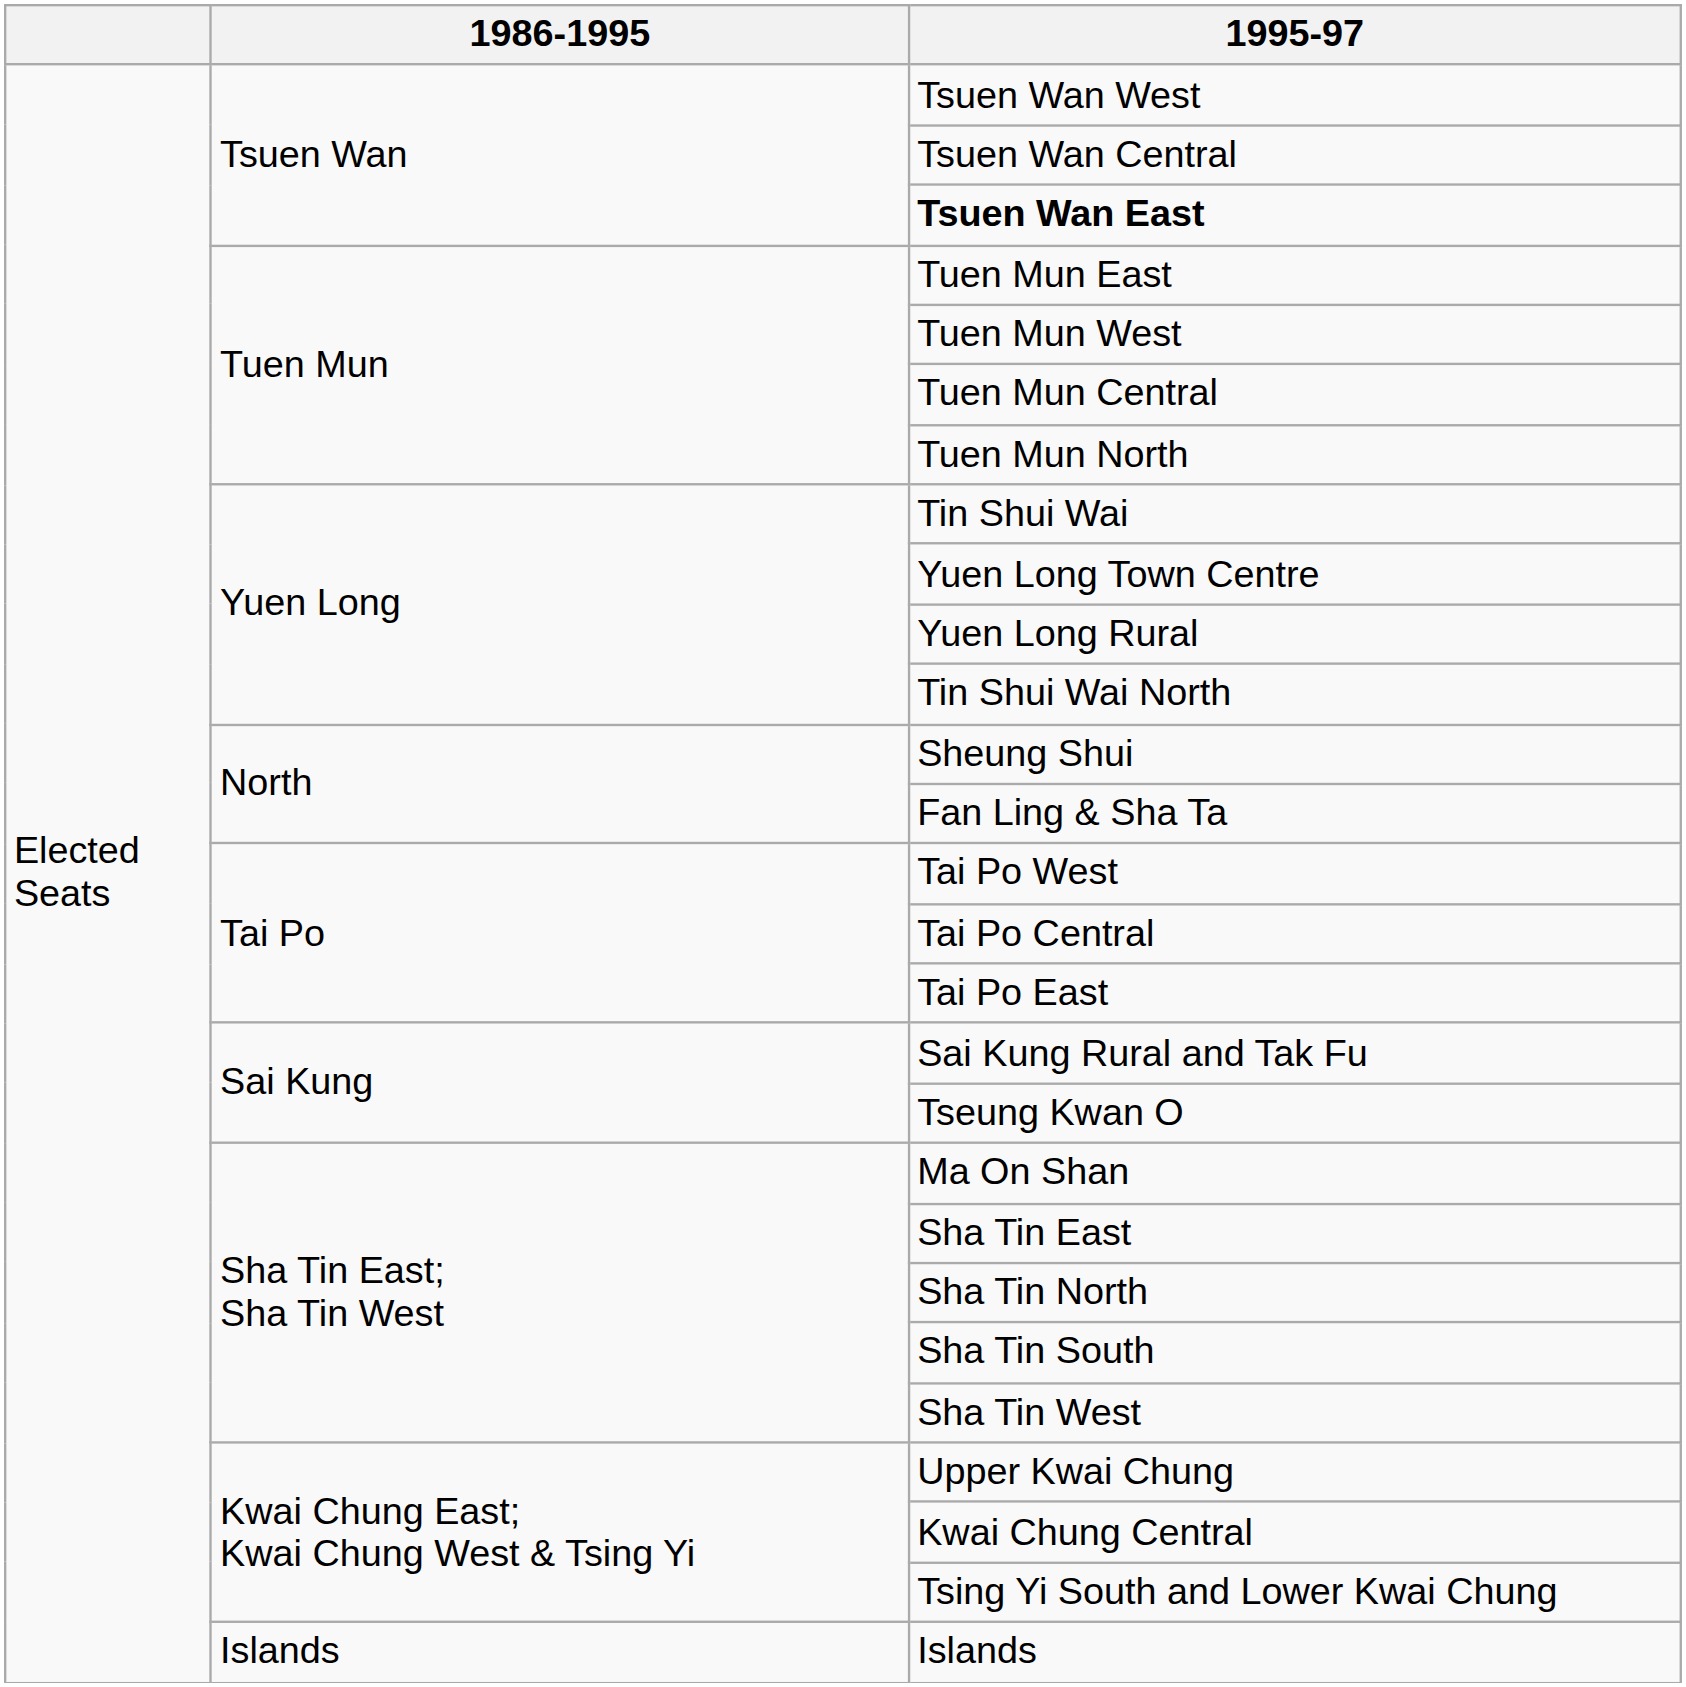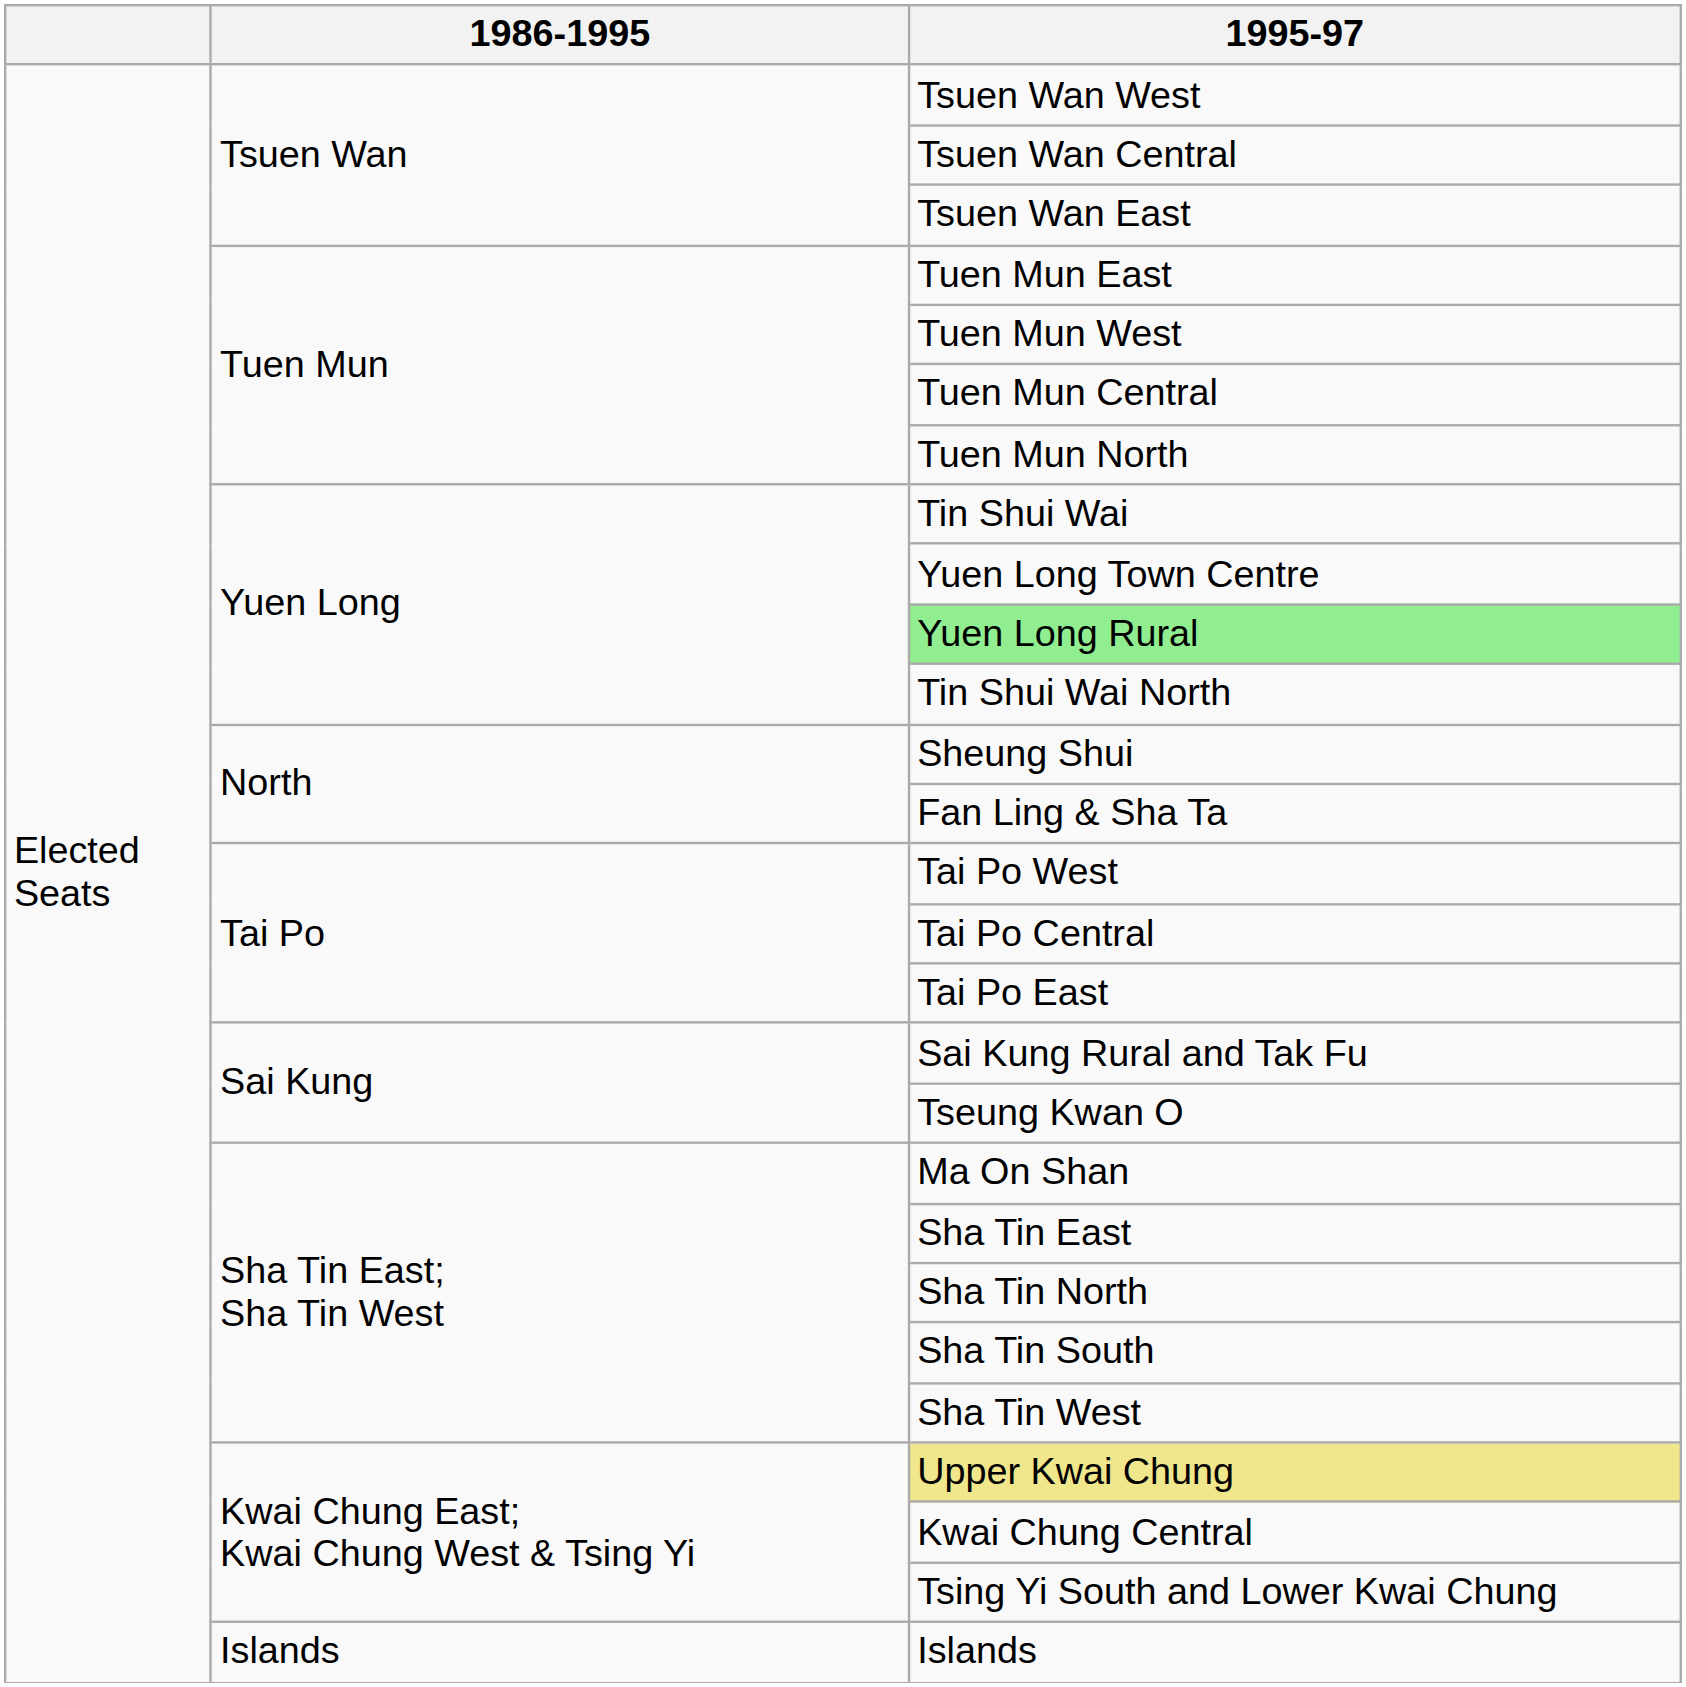(1061, 214) bold -> (1054, 214) normal
(1058, 633) no background -> (1058, 633) lightgreen background
(1076, 1471) no background -> (1076, 1471) khaki background
